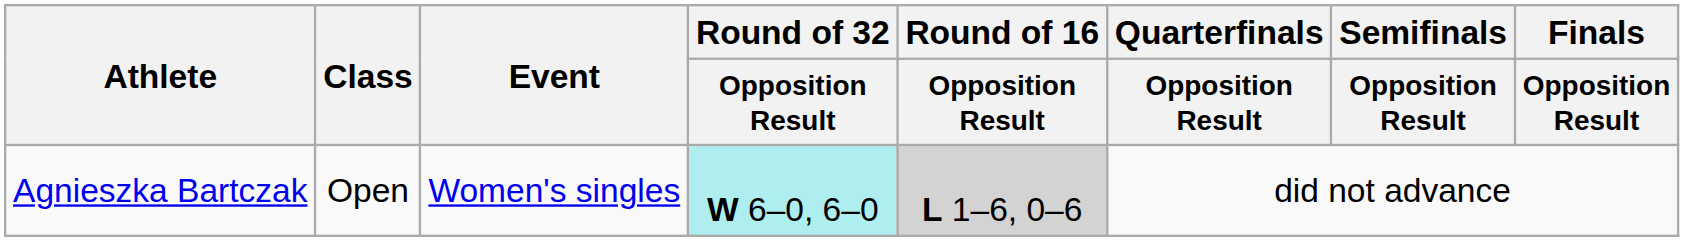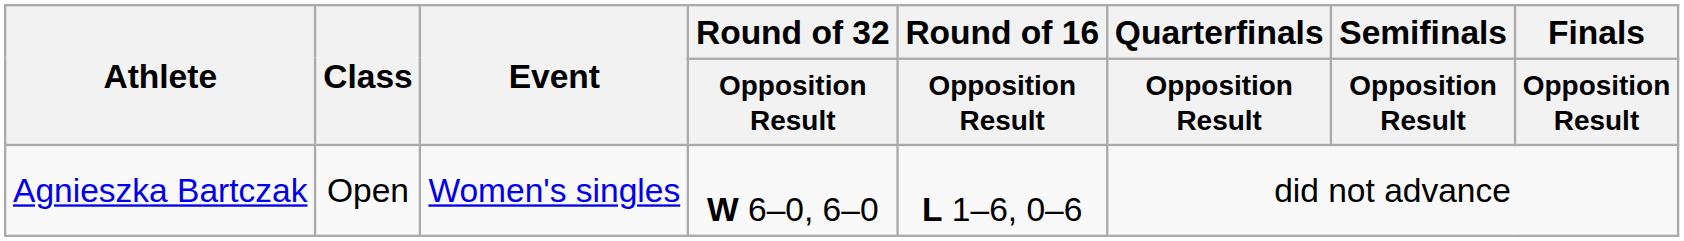(793, 210) paleturquoise background -> (793, 210) no background
(1002, 210) lightgrey background -> (1002, 210) no background
